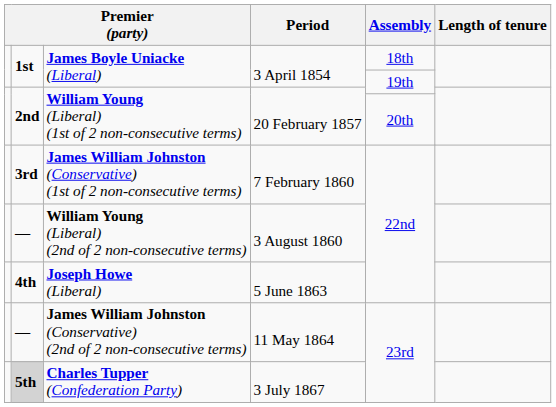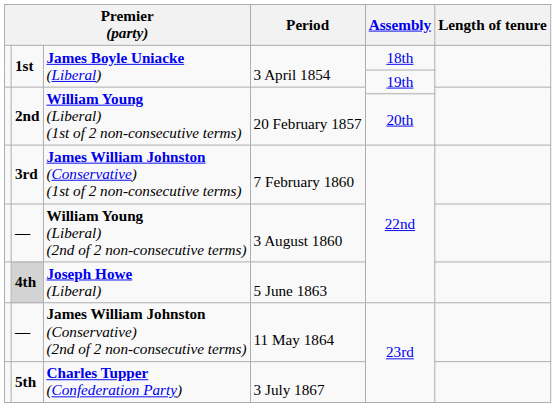(26, 282) no background -> (26, 282) lightgrey background
(26, 381) lightgrey background -> (26, 381) no background
